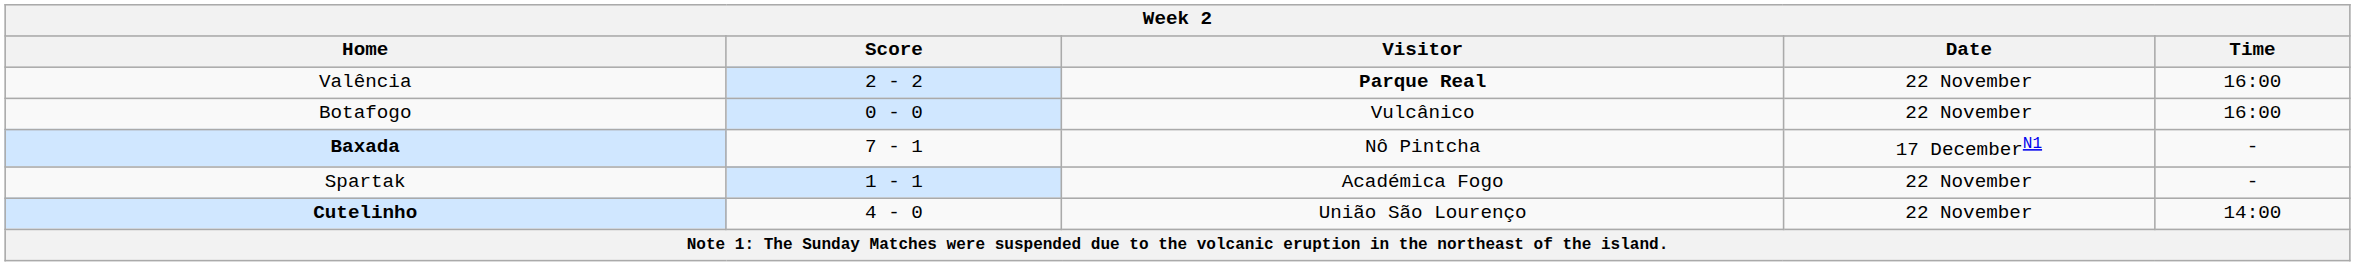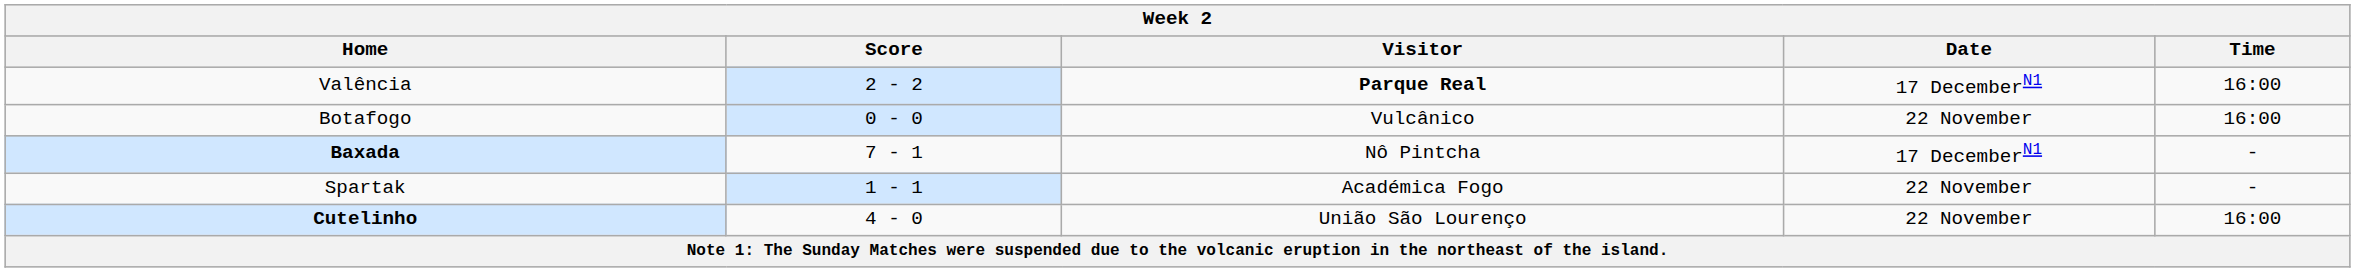(1969, 83) 22 November -> (1969, 86) 17 DecemberN1
(2252, 214) 14:00 -> (2252, 220) 16:00
